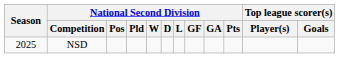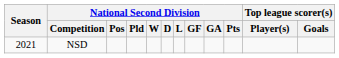(26, 45) 2025 -> (26, 45) 2021
